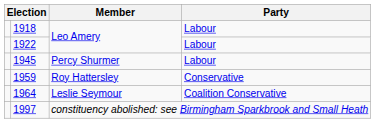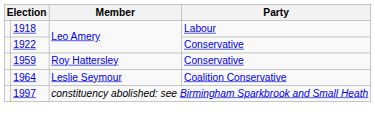(200, 45) Labour -> (214, 45) Conservative
- row: (25, 61)
